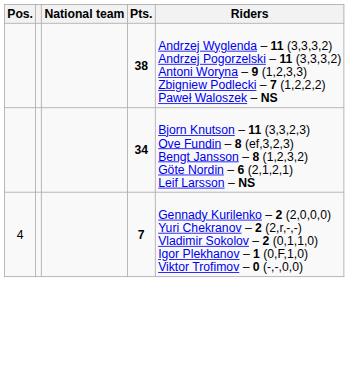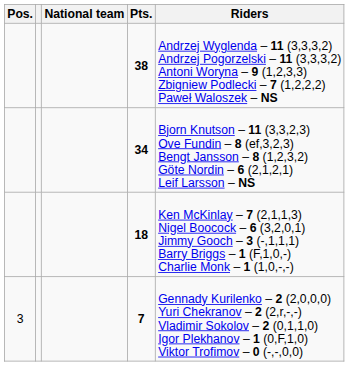+ row: (141, 234)
(20, 234) 4 -> (20, 319) 3
